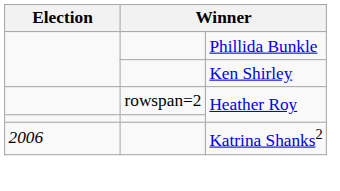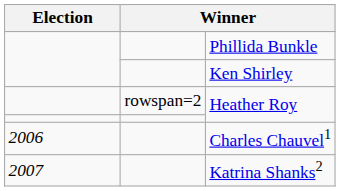+ row: (163, 138)
(26, 138) 2006 -> (26, 170) 2007
